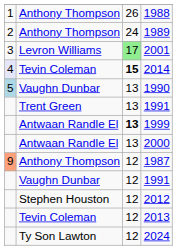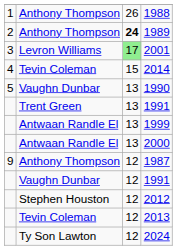(132, 32) normal -> (132, 32) bold
(10, 69) lavender background -> (10, 69) no background
(132, 69) bold -> (132, 69) normal
(10, 87) lightblue background -> (10, 87) no background
(132, 124) bold -> (132, 124) normal
(10, 161) lightsalmon background -> (10, 161) no background
